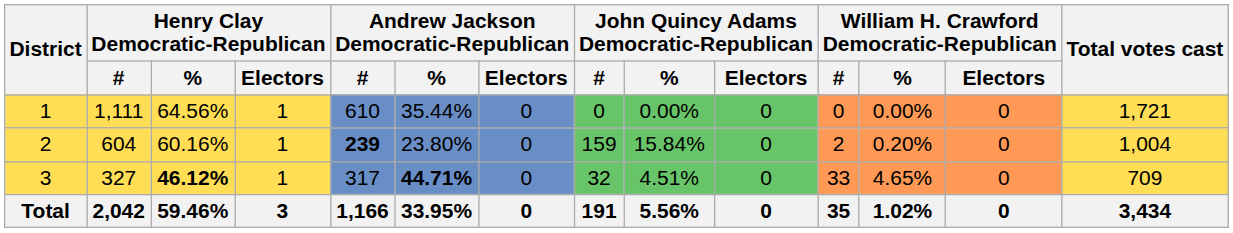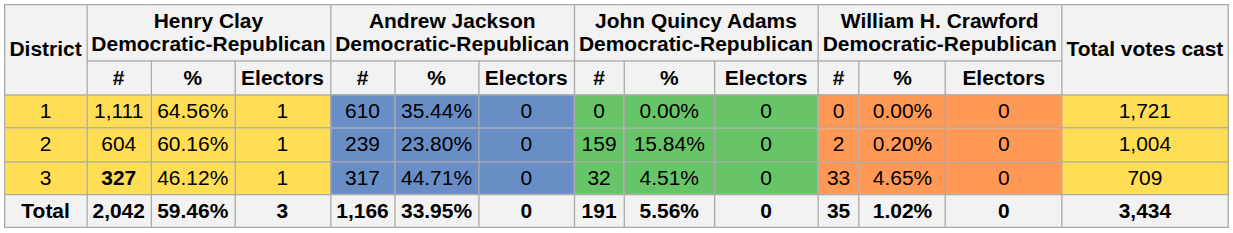(362, 144) bold -> (362, 144) normal
(119, 177) normal -> (119, 177) bold
(193, 177) bold -> (193, 177) normal
(437, 177) bold -> (437, 177) normal
